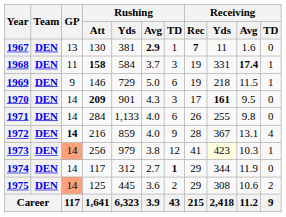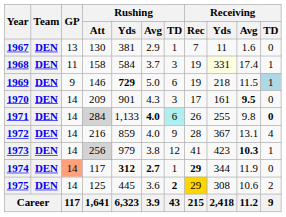(153, 47) bold -> (153, 47) normal
(196, 47) bold -> (196, 47) normal
(97, 64) bold -> (97, 64) normal
(222, 64) no background -> (222, 64) lightyellow background
(249, 64) bold -> (249, 64) normal
(127, 82) normal -> (127, 82) bold
(271, 82) no background -> (271, 82) lightblue background
(97, 99) bold -> (97, 99) normal
(222, 99) bold -> (222, 99) normal
(249, 99) normal -> (249, 99) bold
(97, 116) no background -> (97, 116) lightgrey background
(153, 116) normal -> (153, 116) bold
(174, 116) no background -> (174, 116) paleturquoise background
(271, 116) normal -> (271, 116) bold
(72, 133) bold -> (72, 133) normal
(72, 151) lightsalmon background -> (72, 151) no background
(97, 151) no background -> (97, 151) lightgrey background
(222, 151) lightyellow background -> (222, 151) no background
(249, 151) normal -> (249, 151) bold
(72, 168) no background -> (72, 168) lightsalmon background
(127, 168) normal -> (127, 168) bold
(153, 168) normal -> (153, 168) bold
(174, 168) bold -> (174, 168) normal
(196, 168) normal -> (196, 168) bold
(72, 185) lightsalmon background -> (72, 185) no background
(174, 185) normal -> (174, 185) bold
(196, 185) no background -> (196, 185) gold background
